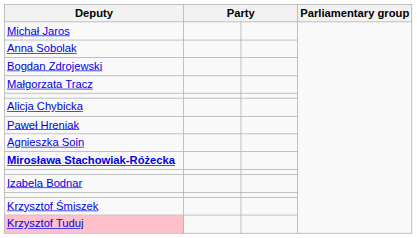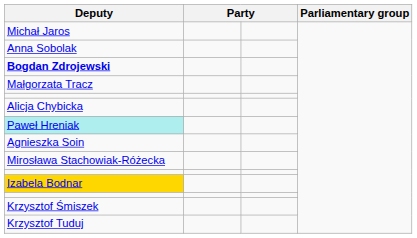(55, 66) normal -> (59, 66) bold
(43, 125) no background -> (43, 125) paleturquoise background
(91, 160) bold -> (86, 160) normal
(45, 183) no background -> (45, 183) gold background
(45, 224) pink background -> (45, 224) no background
